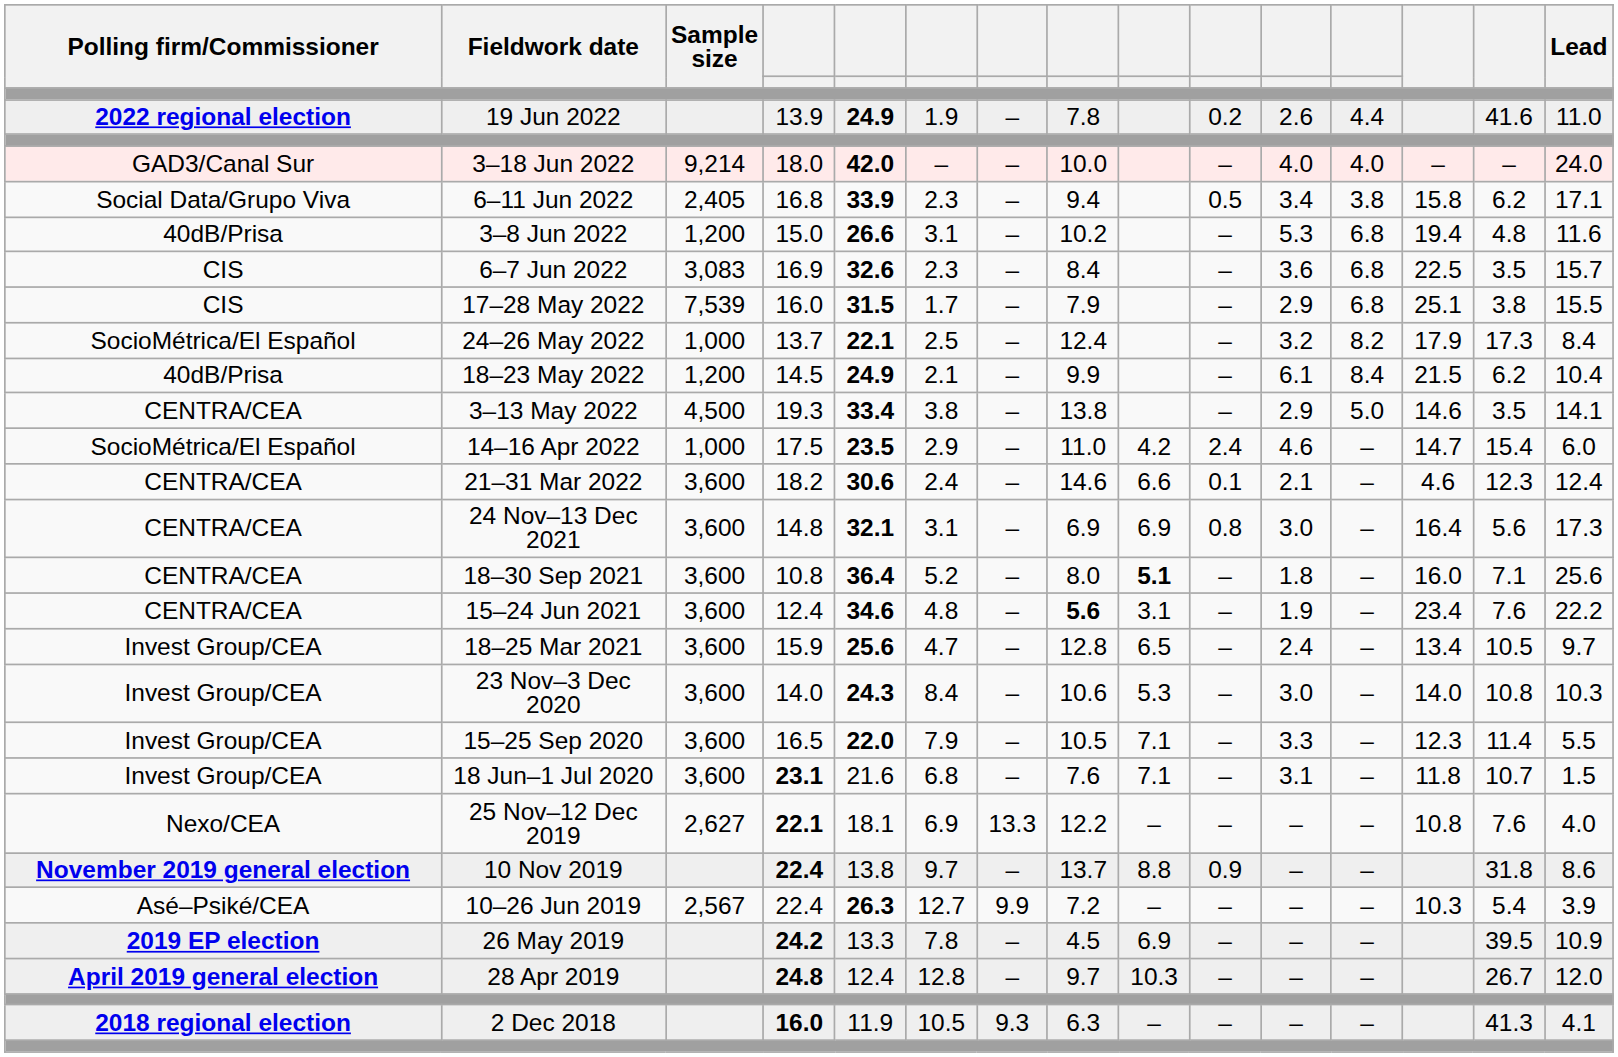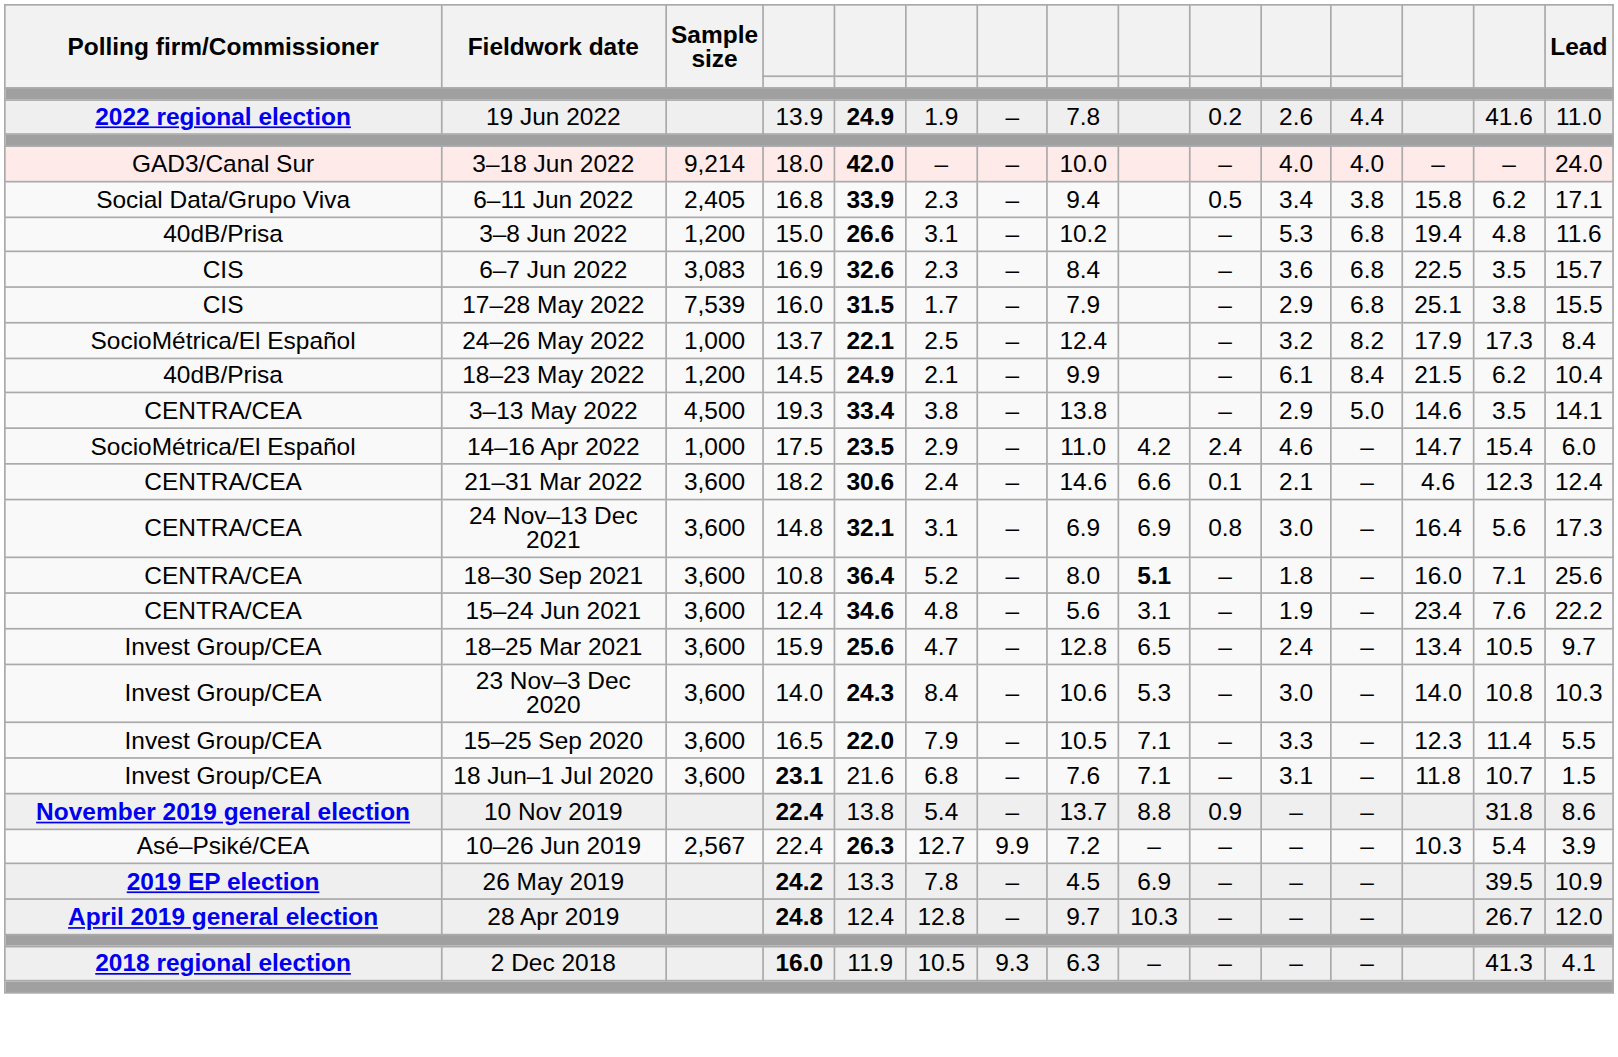(1083, 611) bold -> (1083, 611) normal
- row: (553, 823)
(941, 870) 9.7 -> (941, 811) 5.4
